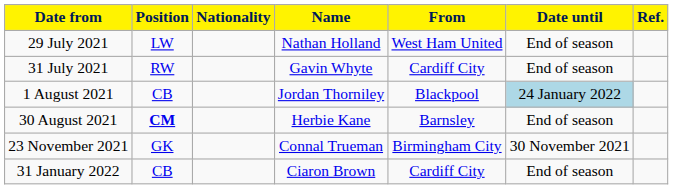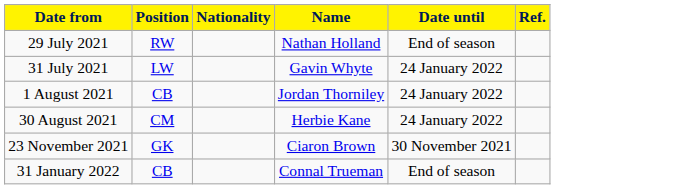- column: (447, 17)
(162, 43) LW -> (162, 43) RW
(162, 69) RW -> (162, 69) LW
(570, 69) End of season -> (451, 69) 24 January 2022
(570, 94) lightblue background -> (451, 94) no background
(162, 120) bold -> (162, 120) normal
(570, 120) End of season -> (451, 120) 24 January 2022
(331, 145) Connal Trueman -> (331, 145) Ciaron Brown
(331, 171) Ciaron Brown -> (331, 171) Connal Trueman
